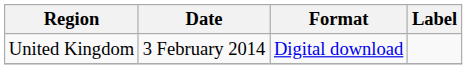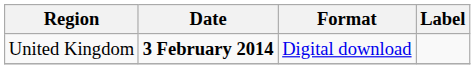(204, 48) normal -> (208, 48) bold
